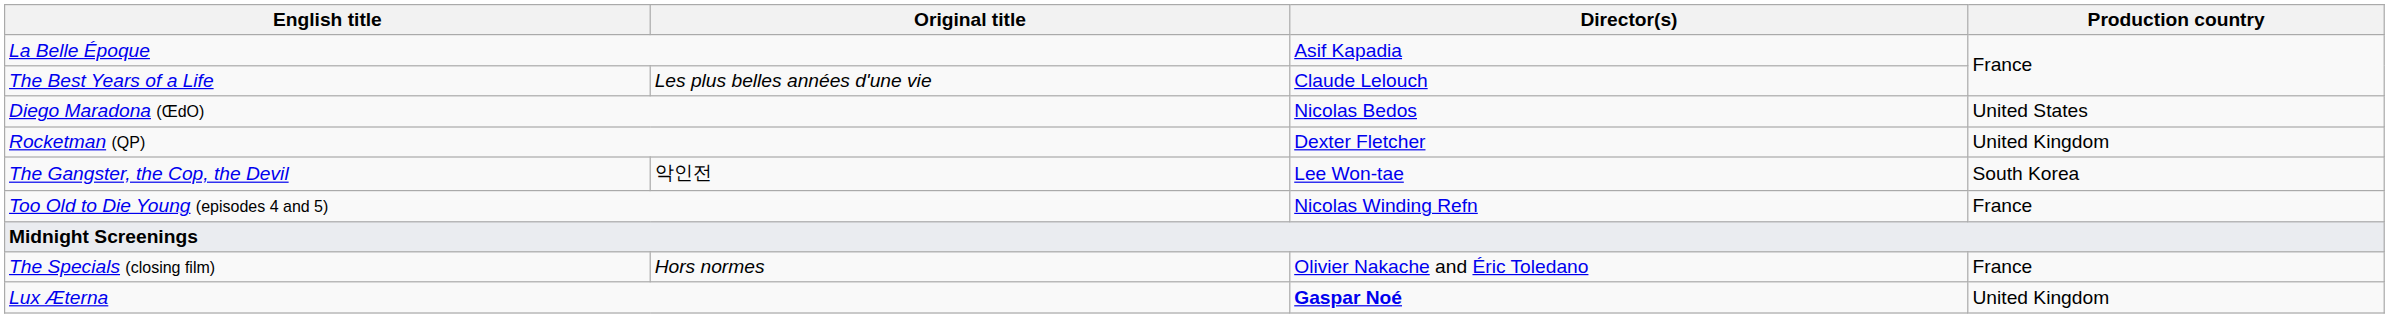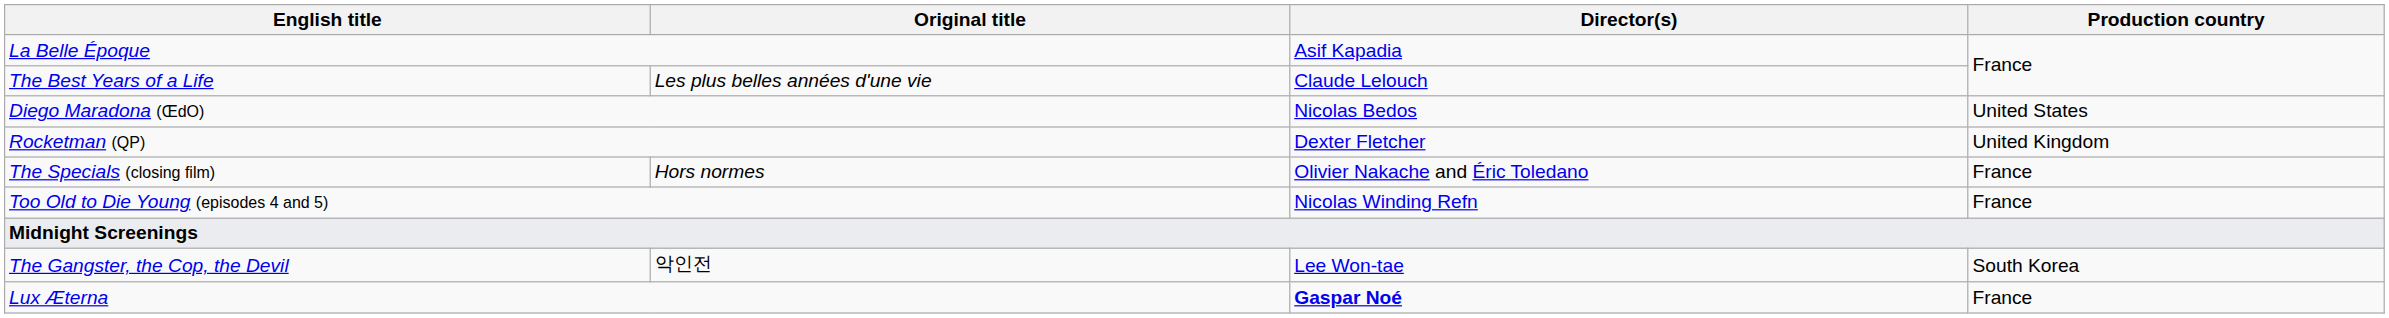rows swapped: (112, 266) <-> (149, 173)
(2041, 297) United Kingdom -> (2002, 297) France
